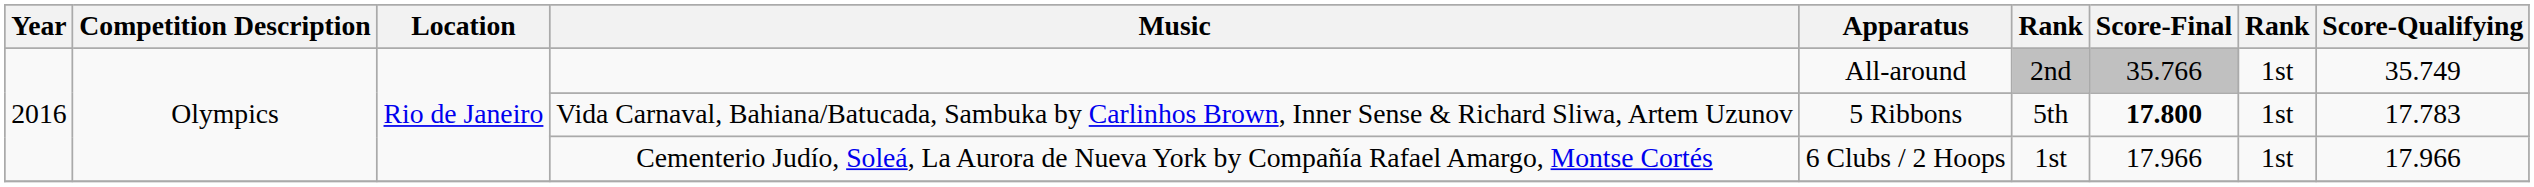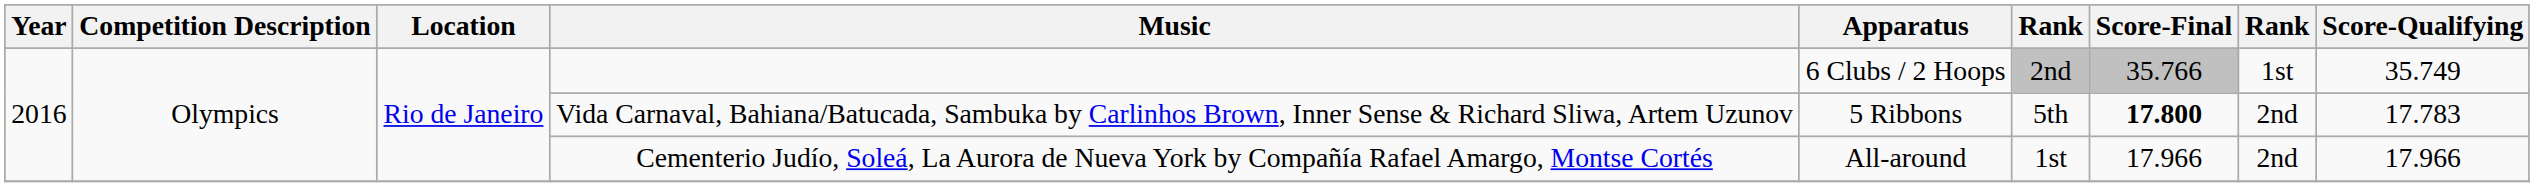(1906, 70) All-around -> (1906, 70) 6 Clubs / 2 Hoops
(2277, 114) 1st -> (2277, 114) 2nd
(1906, 158) 6 Clubs / 2 Hoops -> (1906, 158) All-around
(2277, 158) 1st -> (2277, 158) 2nd
